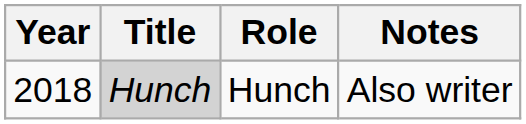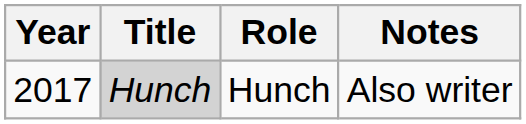(53, 88) 2018 -> (53, 88) 2017
